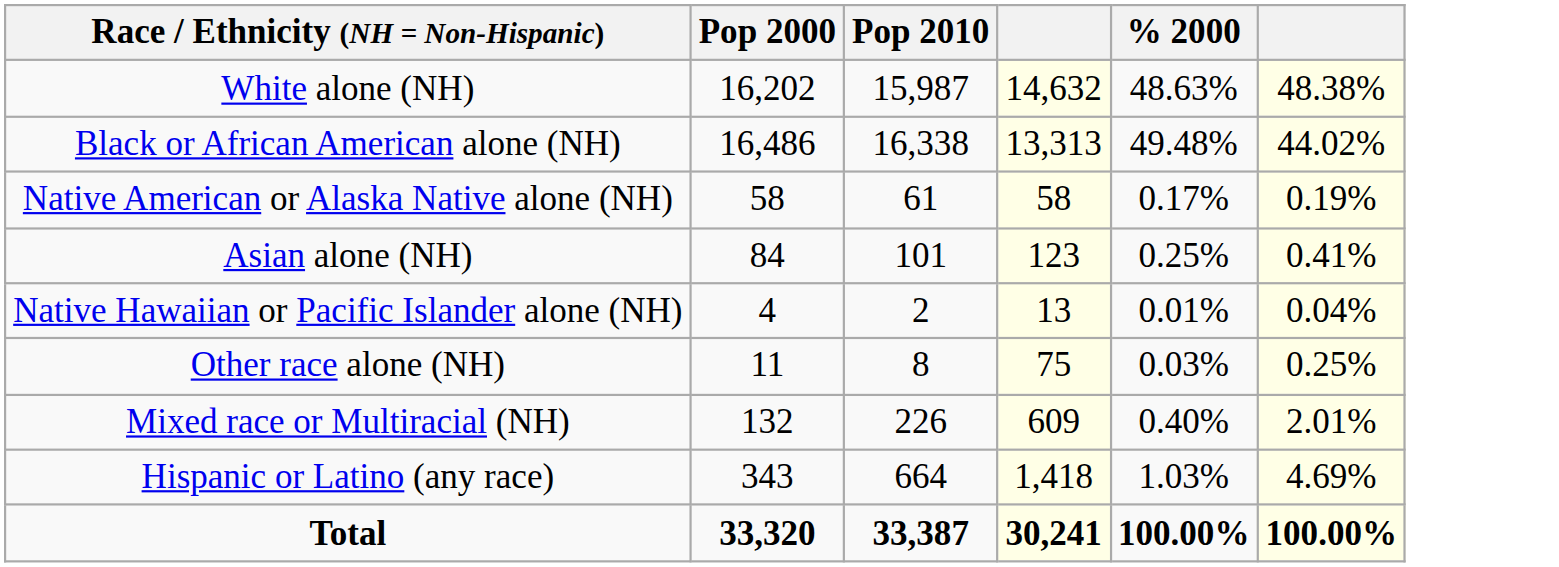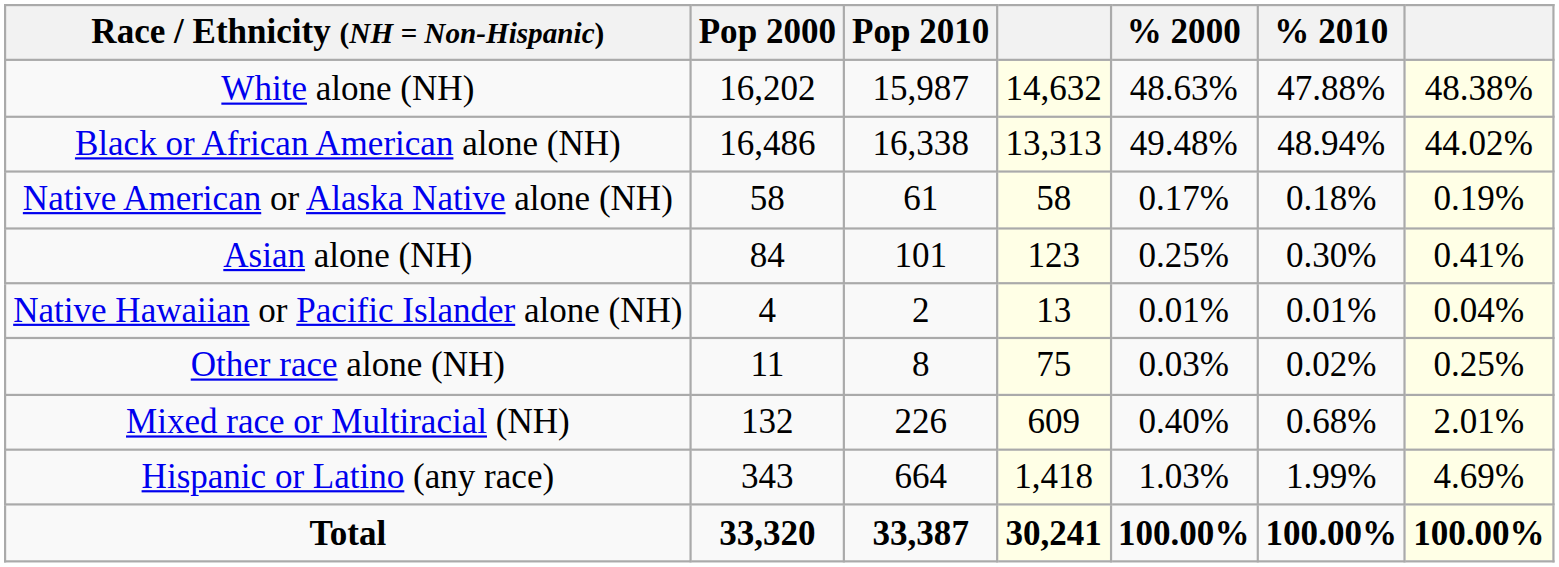+ column: (1331, 32)
